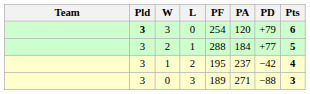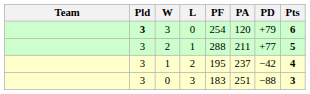(243, 47) 184 -> (243, 47) 211
(218, 81) 189 -> (218, 81) 183
(243, 81) 271 -> (243, 81) 251
